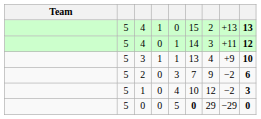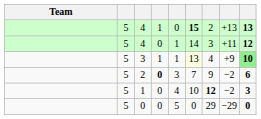(194, 28) normal -> (194, 28) bold
(194, 59) no background -> (194, 59) lightyellow background
(248, 59) no background -> (248, 59) lightgreen background
(160, 75) normal -> (160, 75) bold
(211, 91) normal -> (211, 91) bold
(194, 106) bold -> (194, 106) normal
